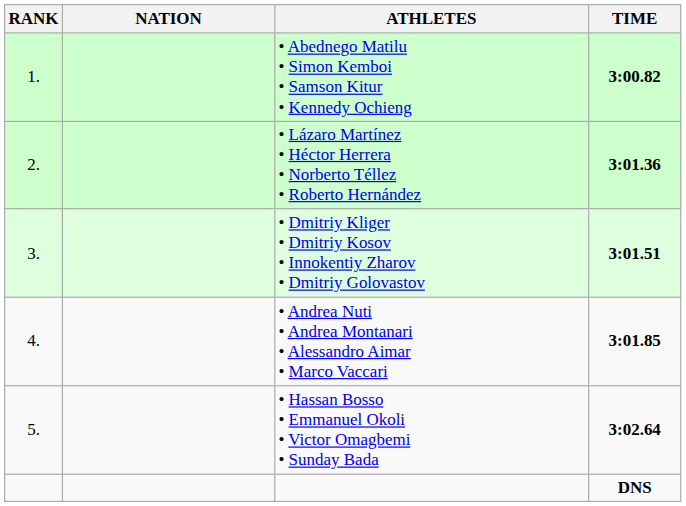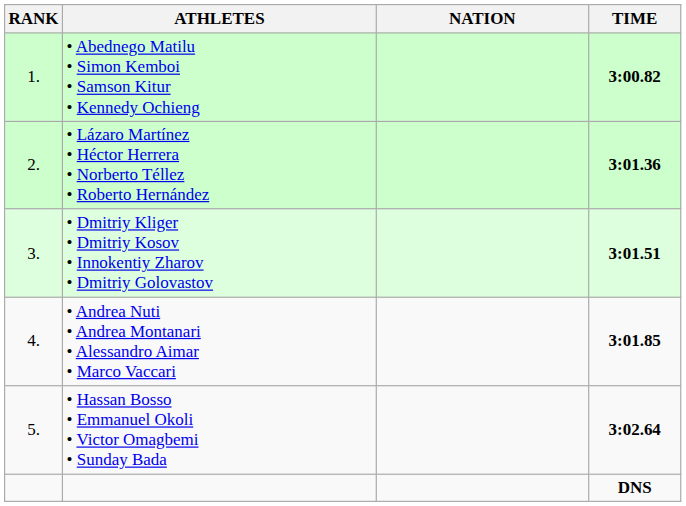columns swapped: (168, 18) <-> (431, 18)
